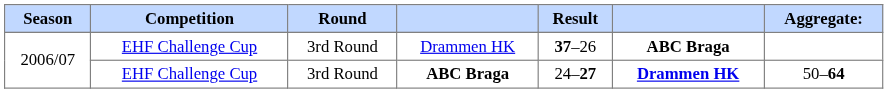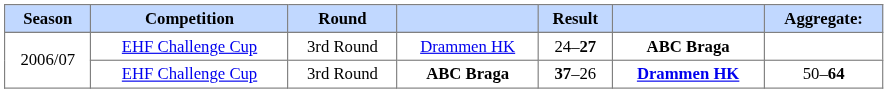(575, 46) 37–26 -> (575, 46) 24–27
(575, 74) 24–27 -> (575, 74) 37–26
